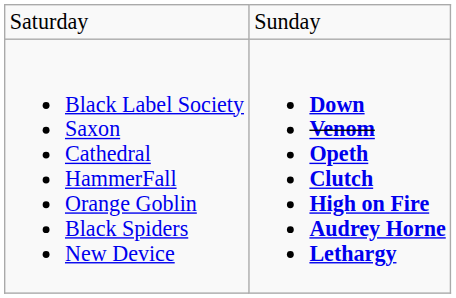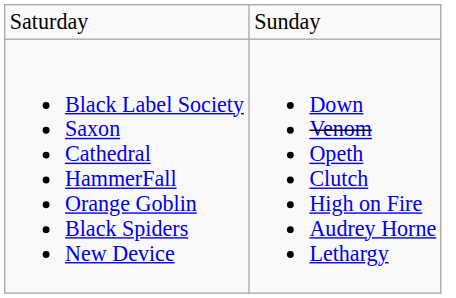(350, 179) bold -> (345, 179) normal
